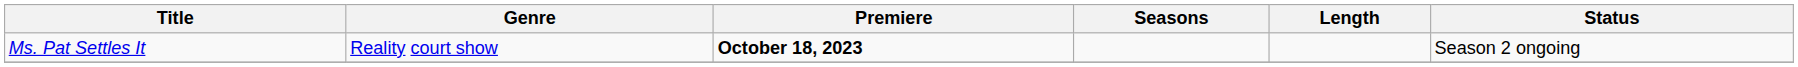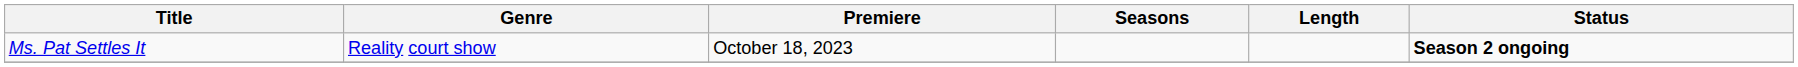(790, 47) bold -> (783, 47) normal
(1507, 47) normal -> (1491, 47) bold
